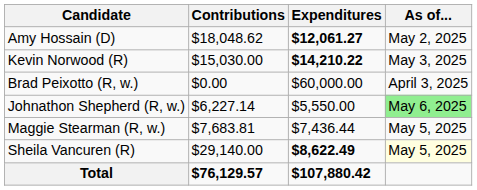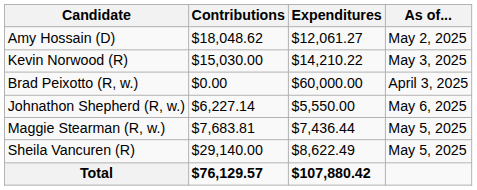(327, 38) bold -> (327, 38) normal
(327, 60) bold -> (327, 60) normal
(427, 106) lightgreen background -> (427, 106) no background
(323, 151) bold -> (323, 151) normal
(427, 151) lightyellow background -> (427, 151) no background
